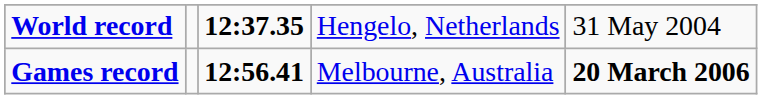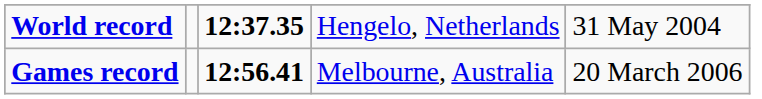(661, 70) bold -> (657, 70) normal
